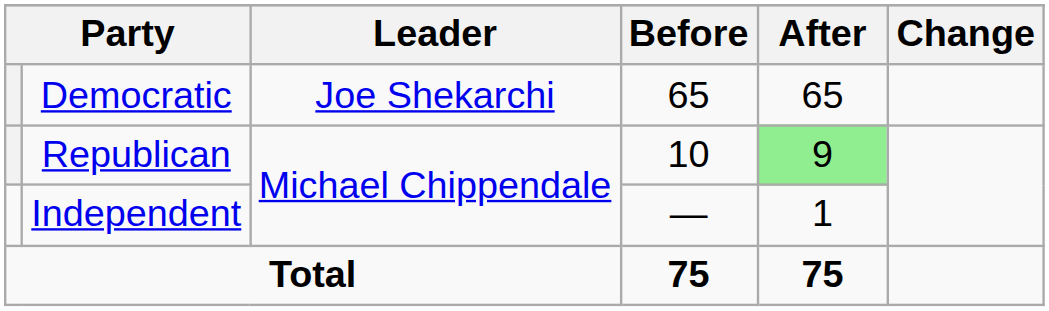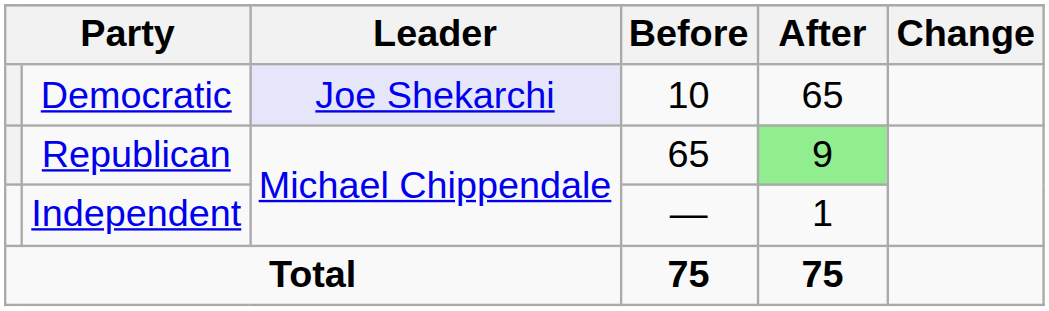(435, 94) no background -> (435, 94) lavender background
(689, 94) 65 -> (689, 94) 10
(689, 154) 10 -> (689, 154) 65
